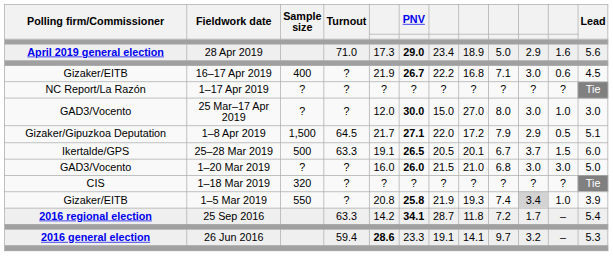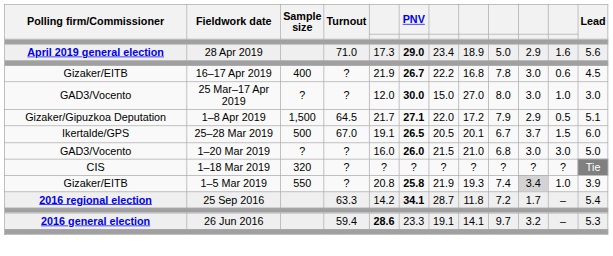(503, 74) 7.1 -> (503, 74) 7.8
- row: (96, 90)
(346, 150) 63.3 -> (346, 134) 67.0
